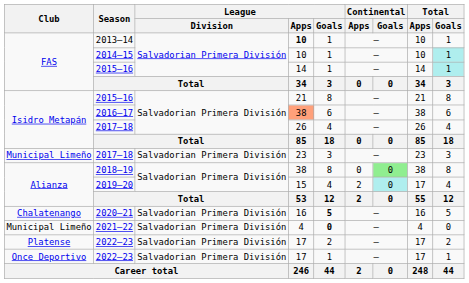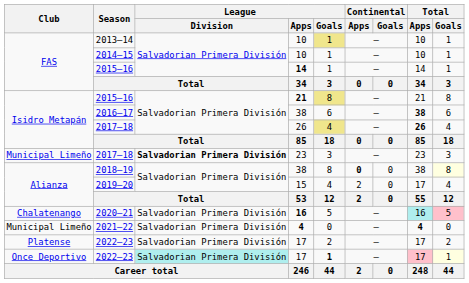(301, 40) bold -> (301, 40) normal
(329, 40) no background -> (329, 40) khaki background
(448, 55) paleturquoise background -> (448, 55) no background
(301, 69) normal -> (301, 69) bold
(448, 69) paleturquoise background -> (448, 69) no background
(301, 98) normal -> (301, 98) bold
(329, 98) no background -> (329, 98) khaki background
(301, 112) lightsalmon background -> (301, 112) no background
(420, 112) normal -> (420, 112) bold
(329, 127) no background -> (329, 127) khaki background
(420, 127) normal -> (420, 127) bold
(212, 156) normal -> (212, 156) bold
(359, 170) normal -> (359, 170) bold
(390, 170) lightgreen background -> (390, 170) no background
(448, 170) no background -> (448, 170) lightyellow background
(390, 184) paleturquoise background -> (390, 184) no background
(301, 213) normal -> (301, 213) bold
(329, 213) bold -> (329, 213) normal
(420, 213) no background -> (420, 213) paleturquoise background
(448, 213) no background -> (448, 213) pink background
(301, 228) normal -> (301, 228) bold
(329, 228) bold -> (329, 228) normal
(420, 228) normal -> (420, 228) bold
(212, 256) no background -> (212, 256) paleturquoise background
(329, 256) normal -> (329, 256) bold
(420, 256) no background -> (420, 256) pink background
(448, 256) no background -> (448, 256) lightyellow background
